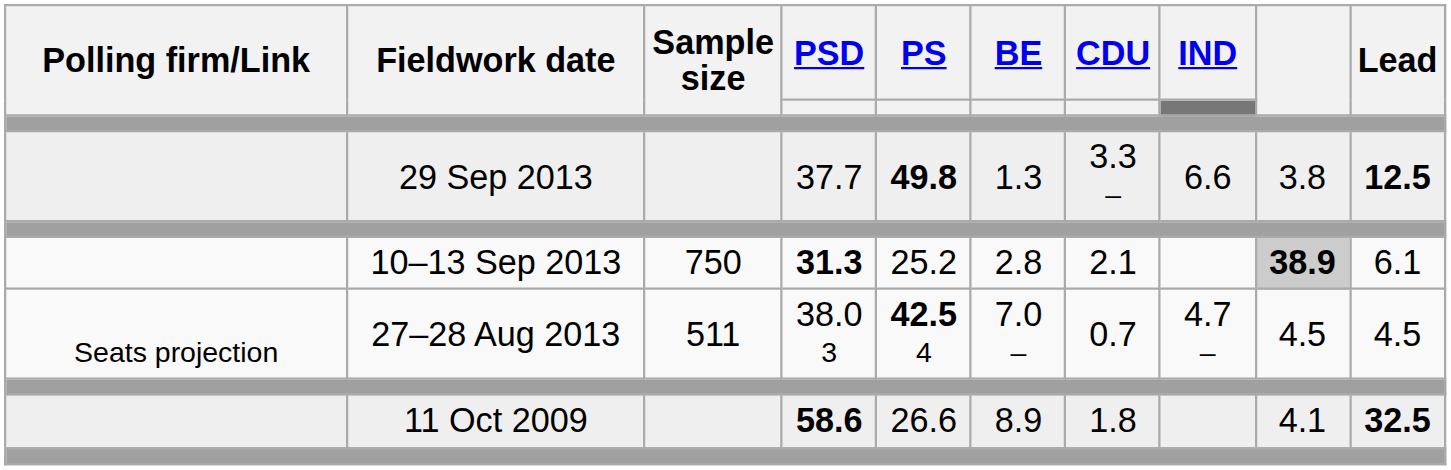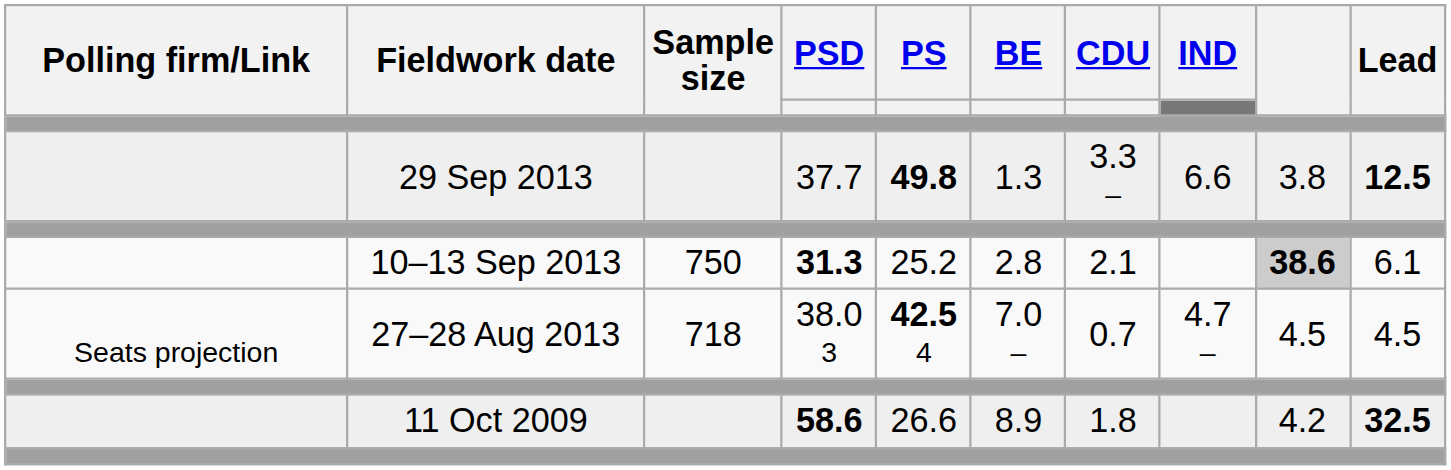(1302, 262) 38.9 -> (1302, 262) 38.6
(713, 333) 511 -> (713, 333) 718
(1302, 420) 4.1 -> (1302, 420) 4.2
